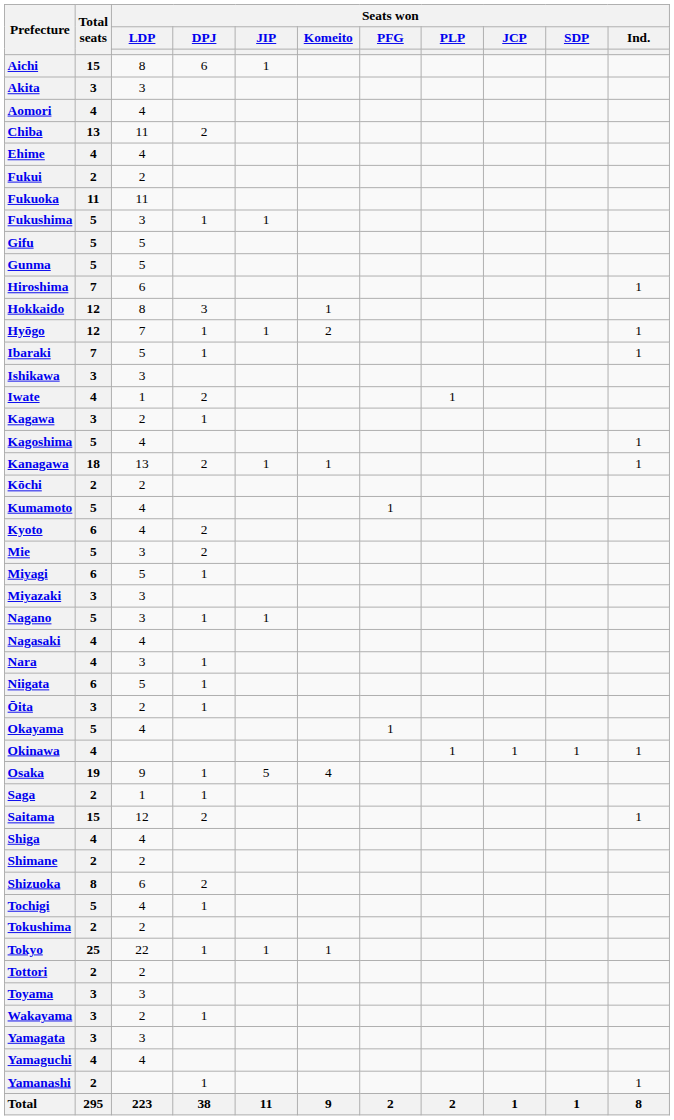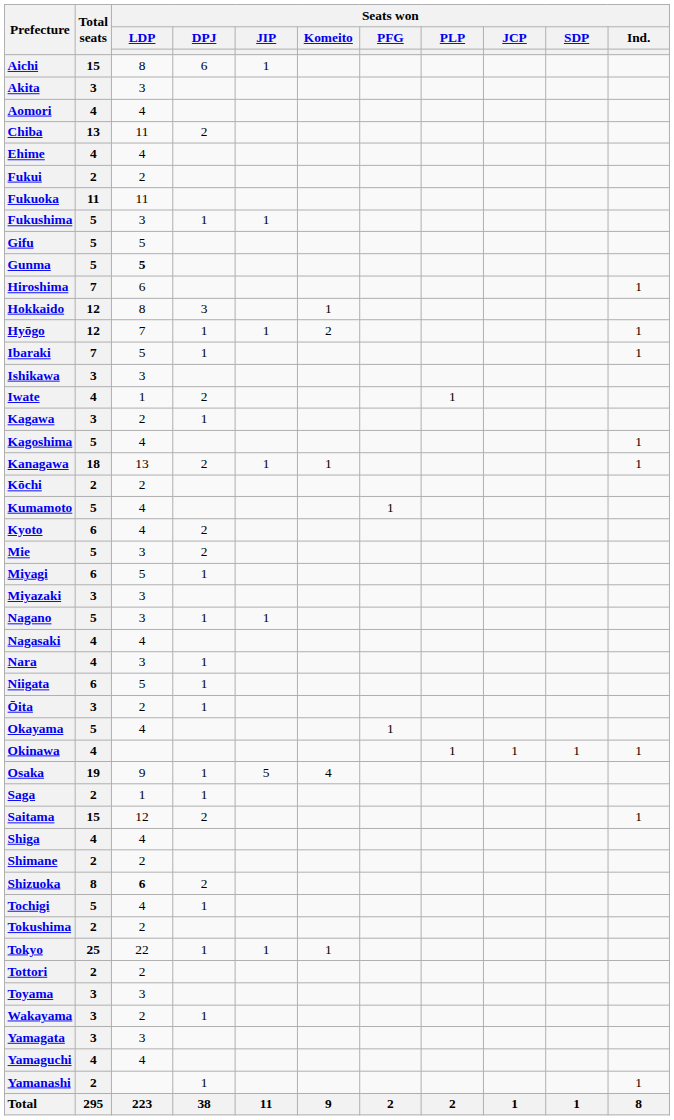(142, 265) normal -> (142, 265) bold
(142, 883) normal -> (142, 883) bold
